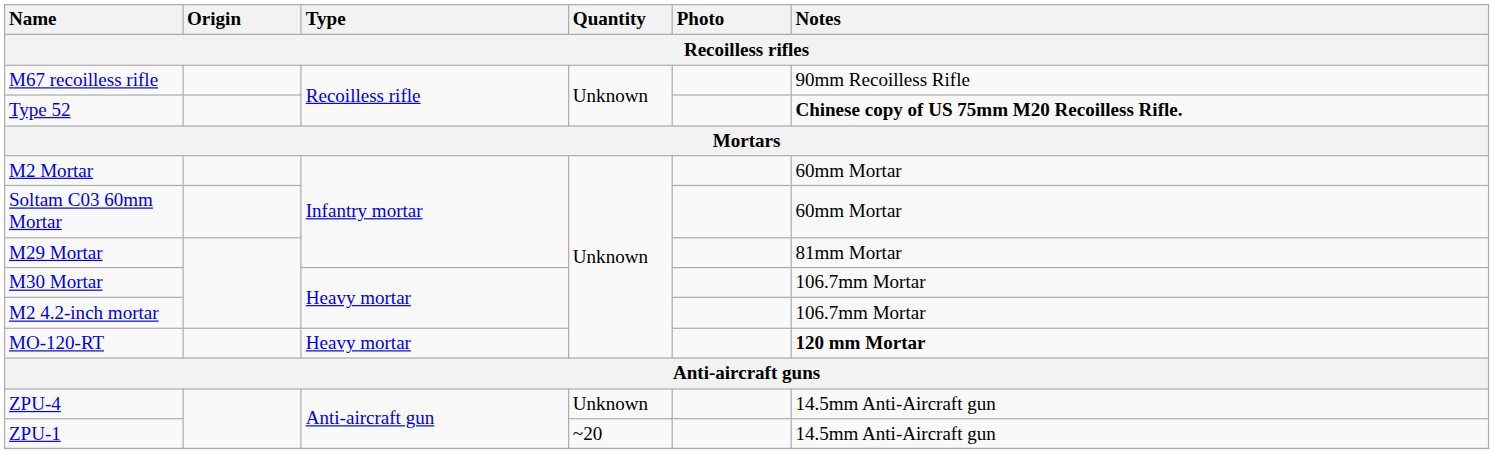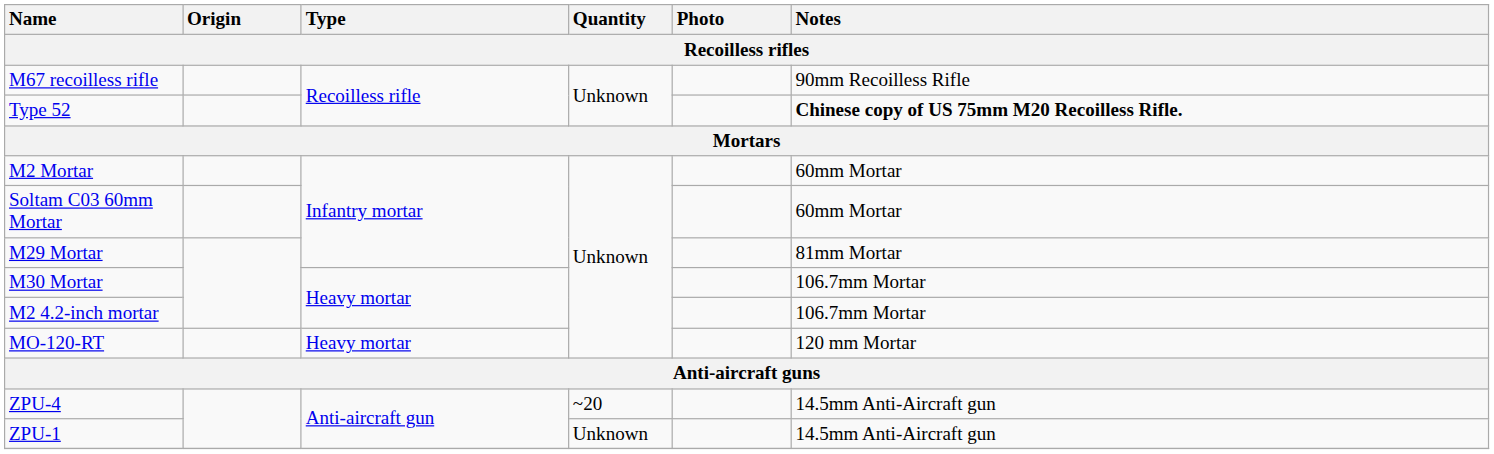(860, 342) bold -> (856, 342) normal
(610, 403) Unknown -> (588, 403) ~20
(588, 433) ~20 -> (610, 433) Unknown
